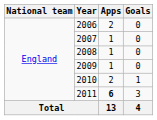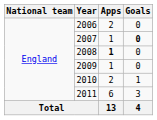(138, 39) normal -> (138, 39) bold
(111, 53) normal -> (111, 53) bold
(111, 94) bold -> (111, 94) normal
